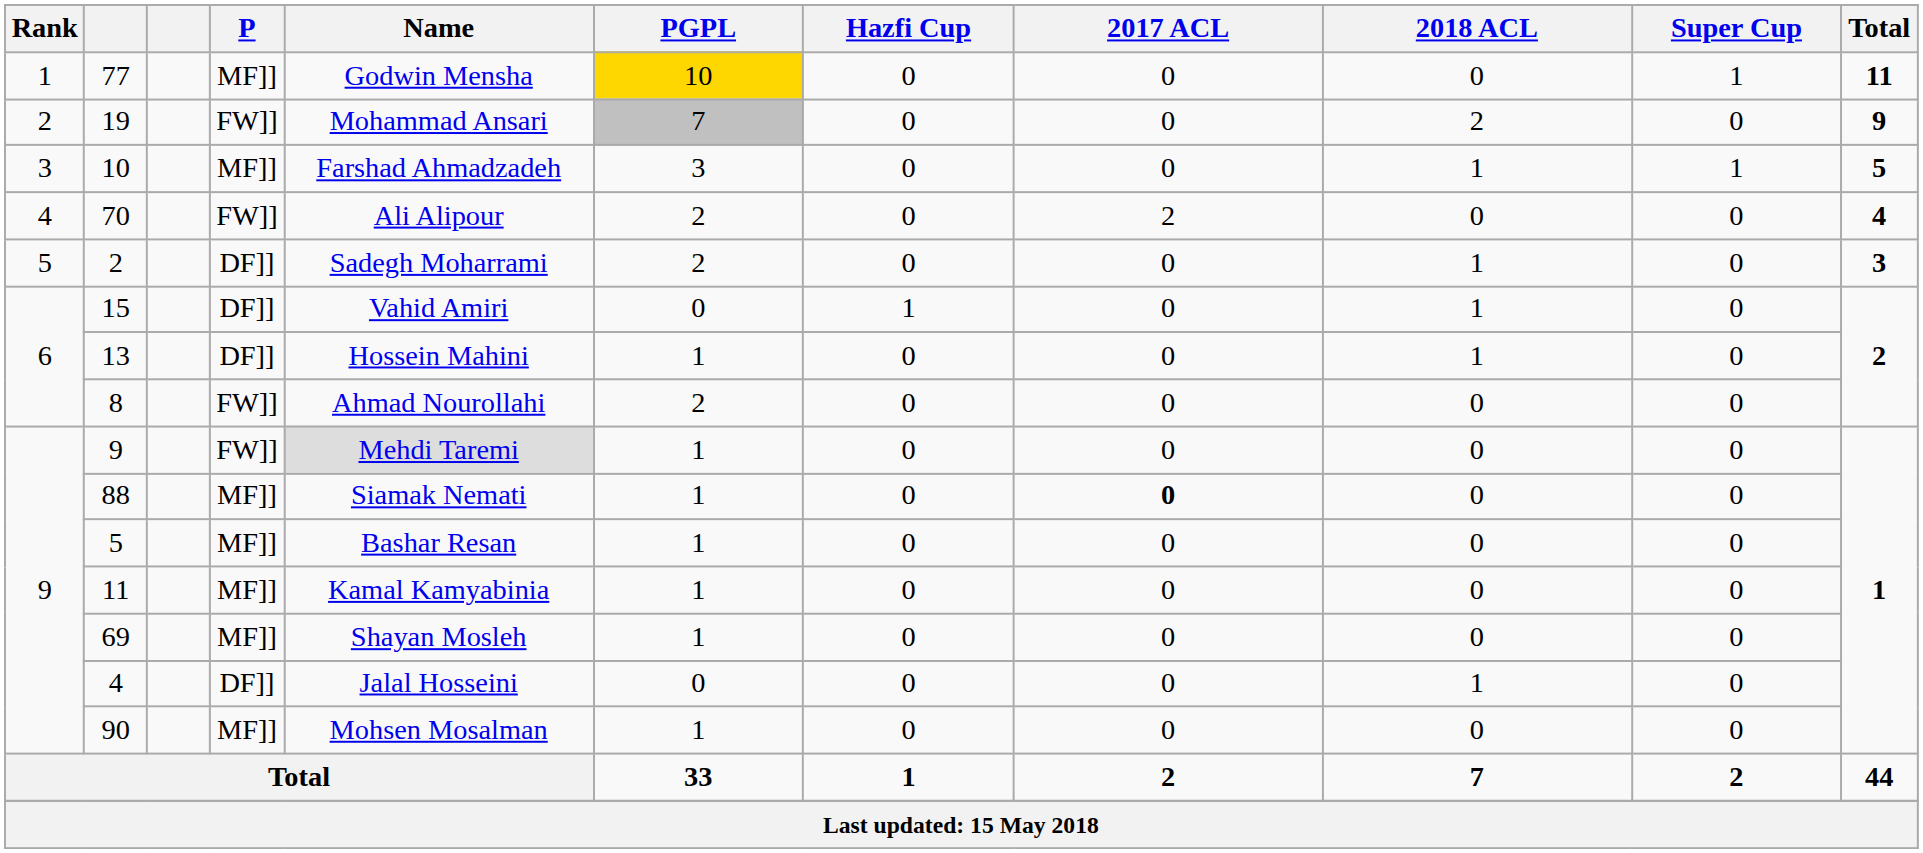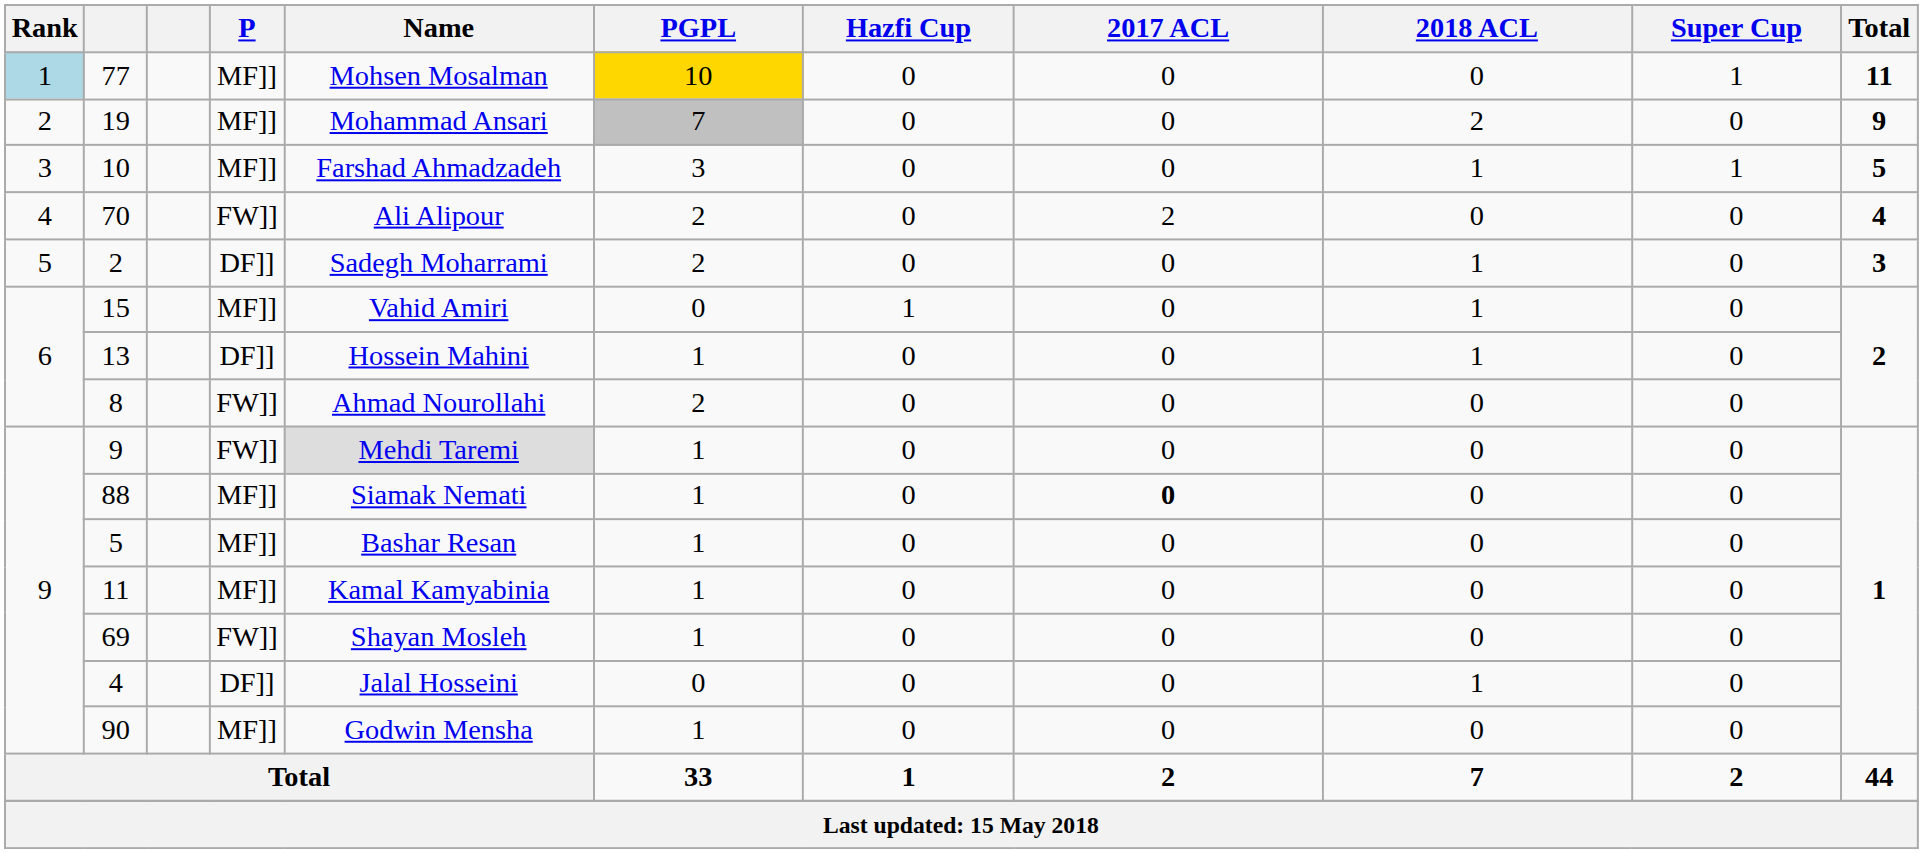(45, 75) no background -> (45, 75) lightblue background
(439, 75) Godwin Mensha -> (439, 75) Mohsen Mosalman
(247, 121) FW]] -> (247, 121) MF]]
(247, 309) DF]] -> (247, 309) MF]]
(247, 636) MF]] -> (247, 636) FW]]
(439, 730) Mohsen Mosalman -> (439, 730) Godwin Mensha
